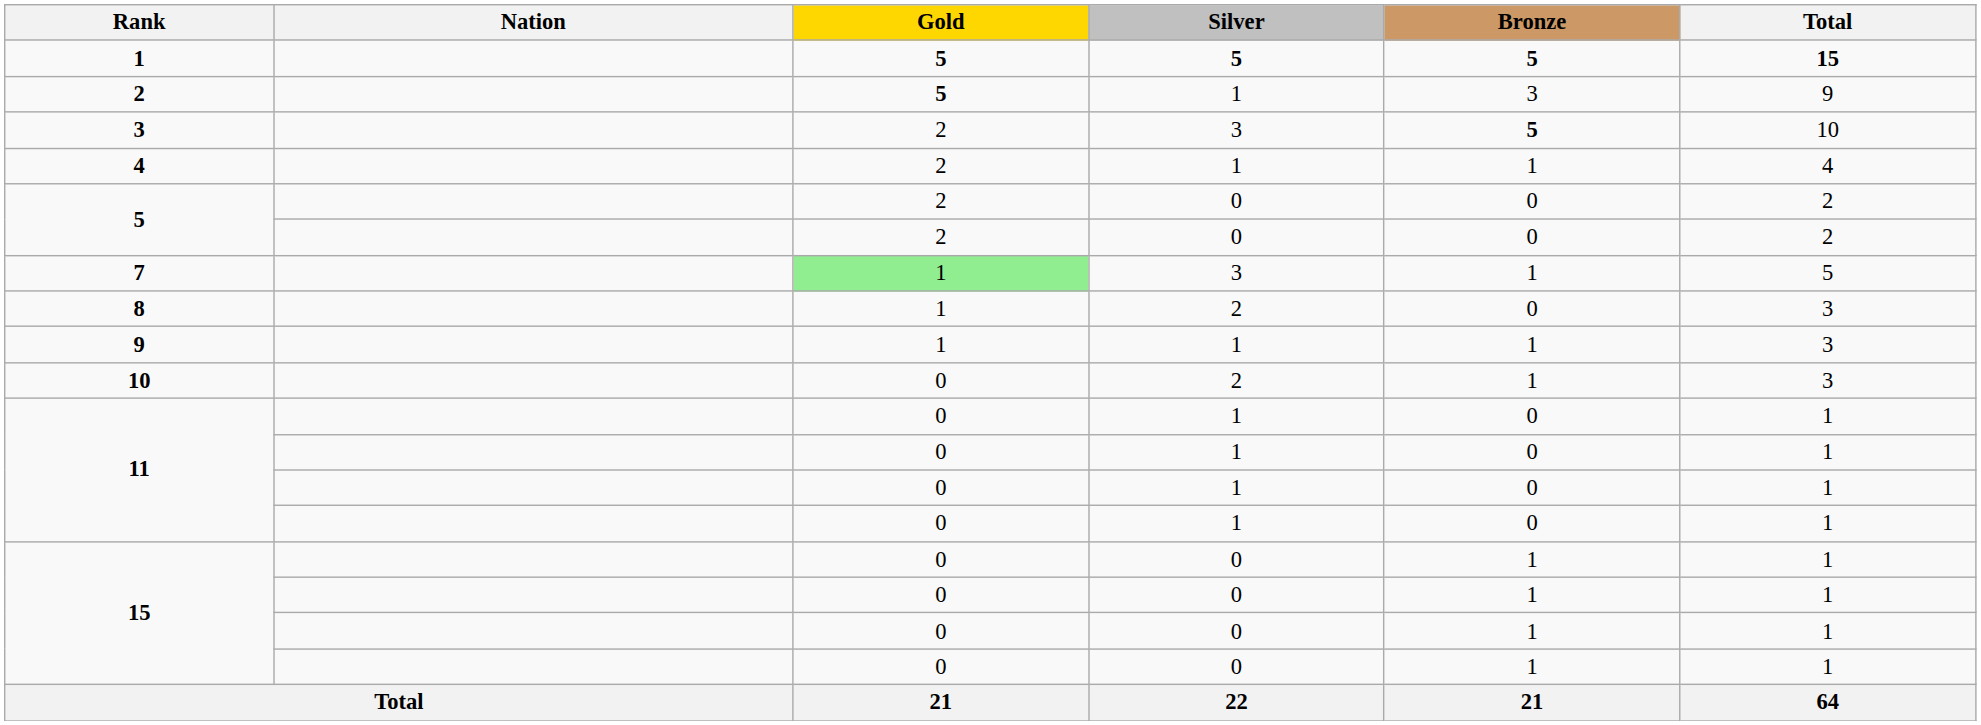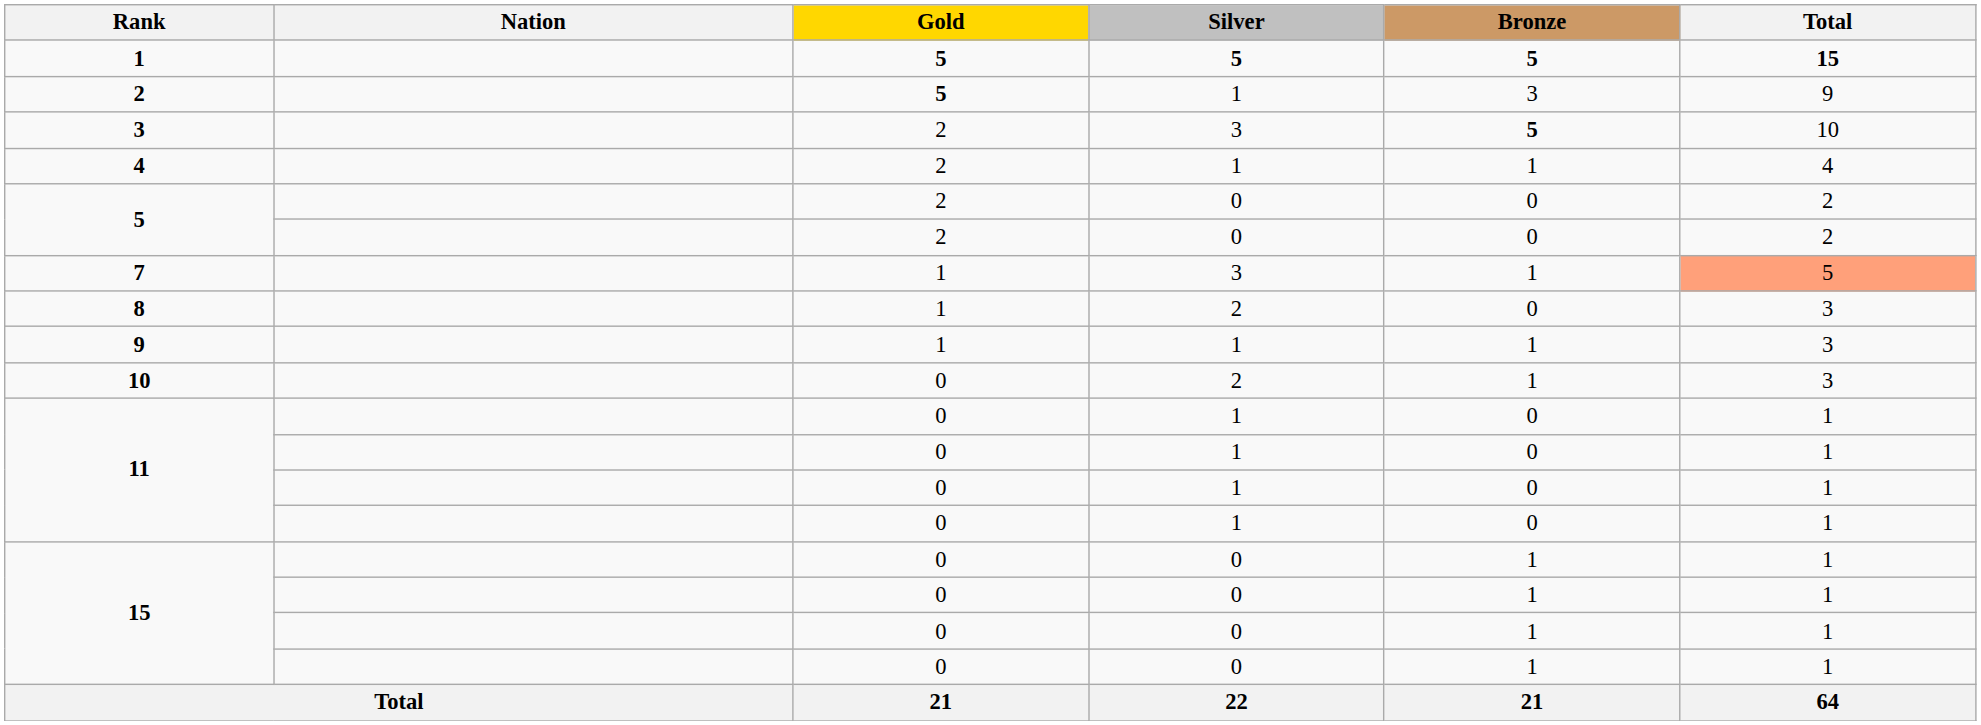(941, 272) lightgreen background -> (941, 272) no background
(1828, 272) no background -> (1828, 272) lightsalmon background
